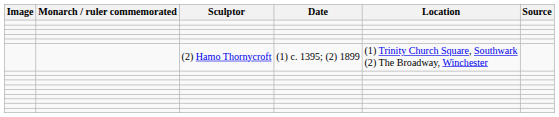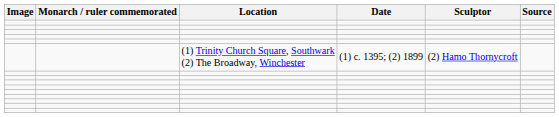columns swapped: (441, 12) <-> (227, 12)
